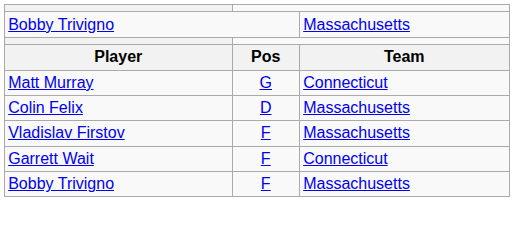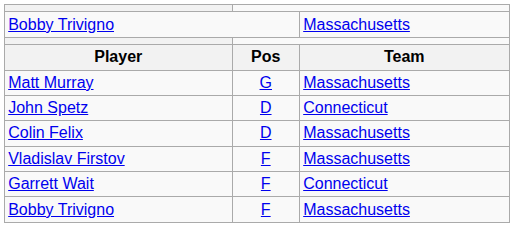(345, 82) Connecticut -> (357, 82) Massachusetts
+ row: (48, 108)
